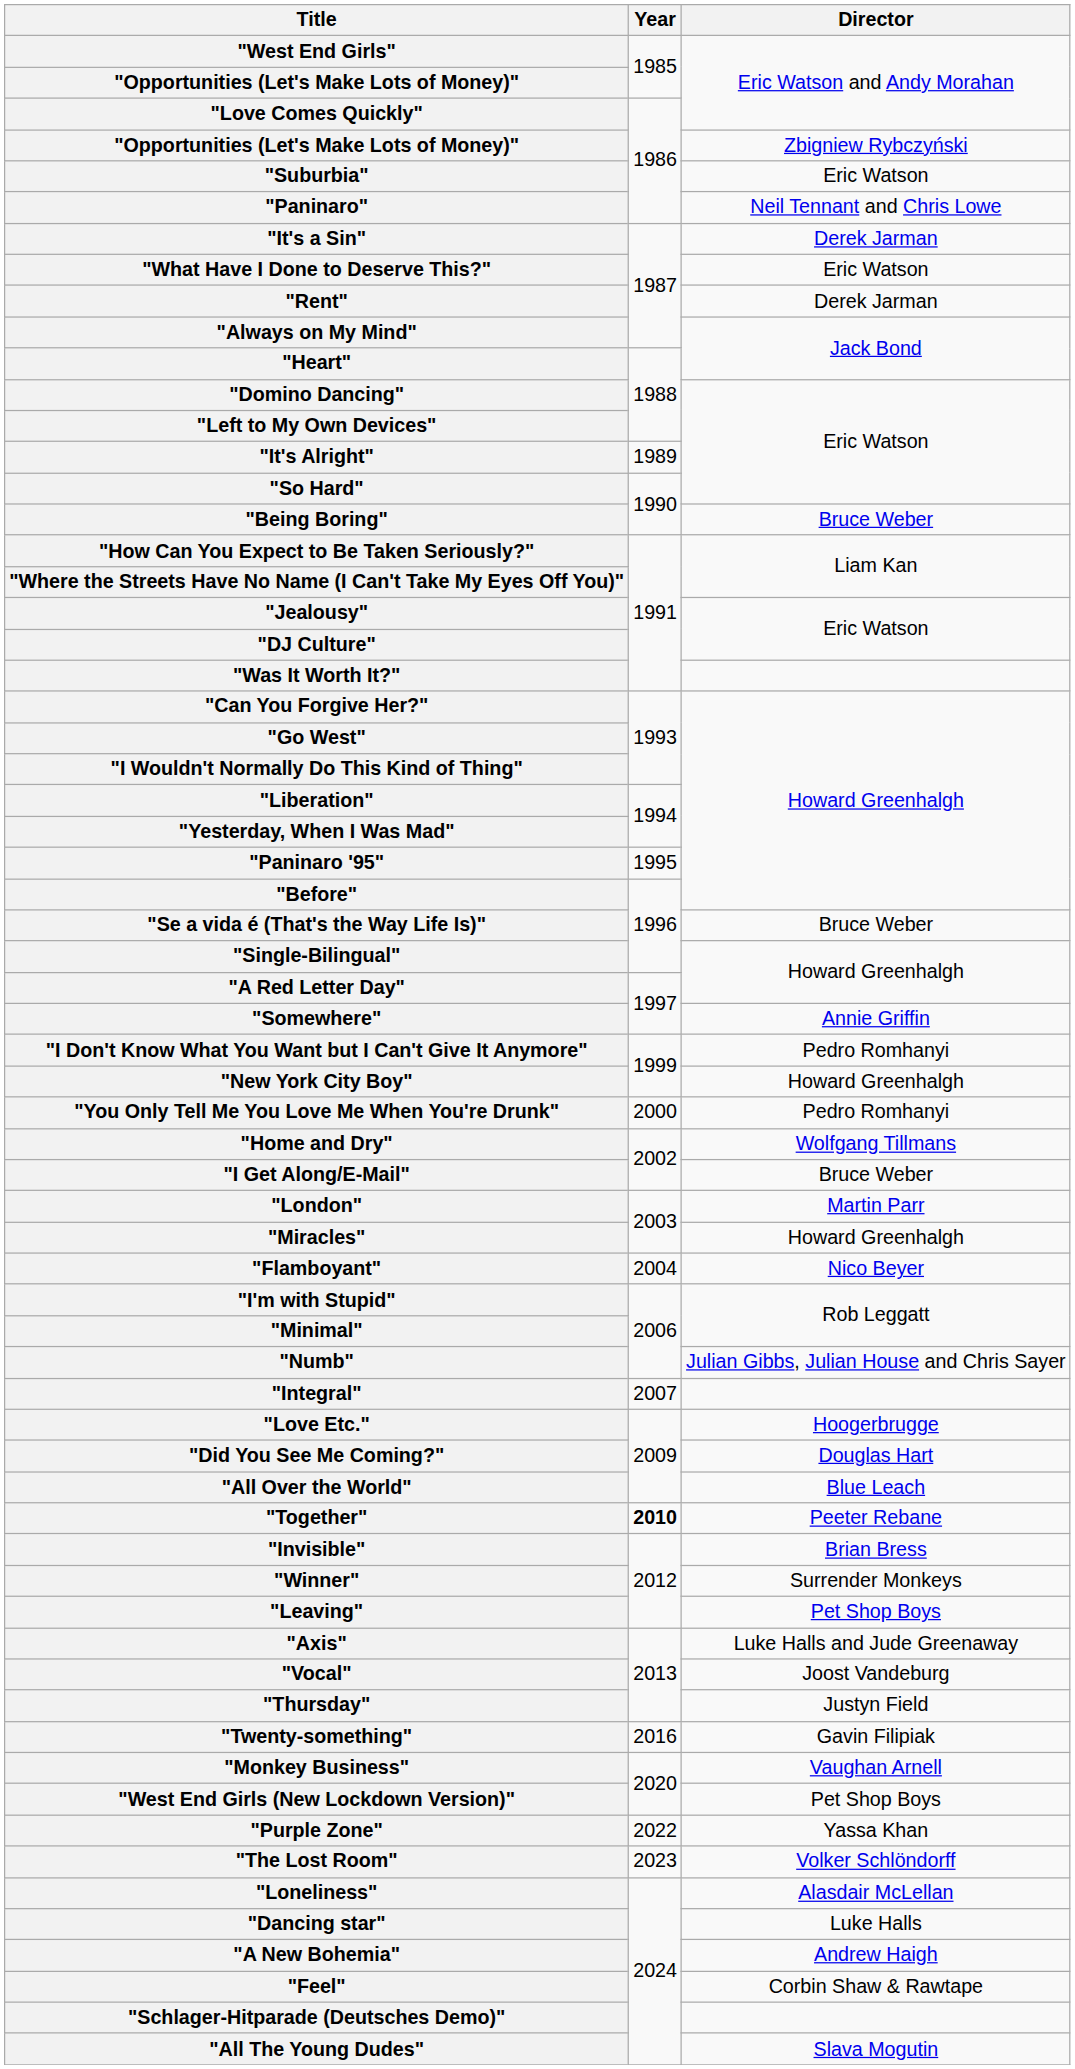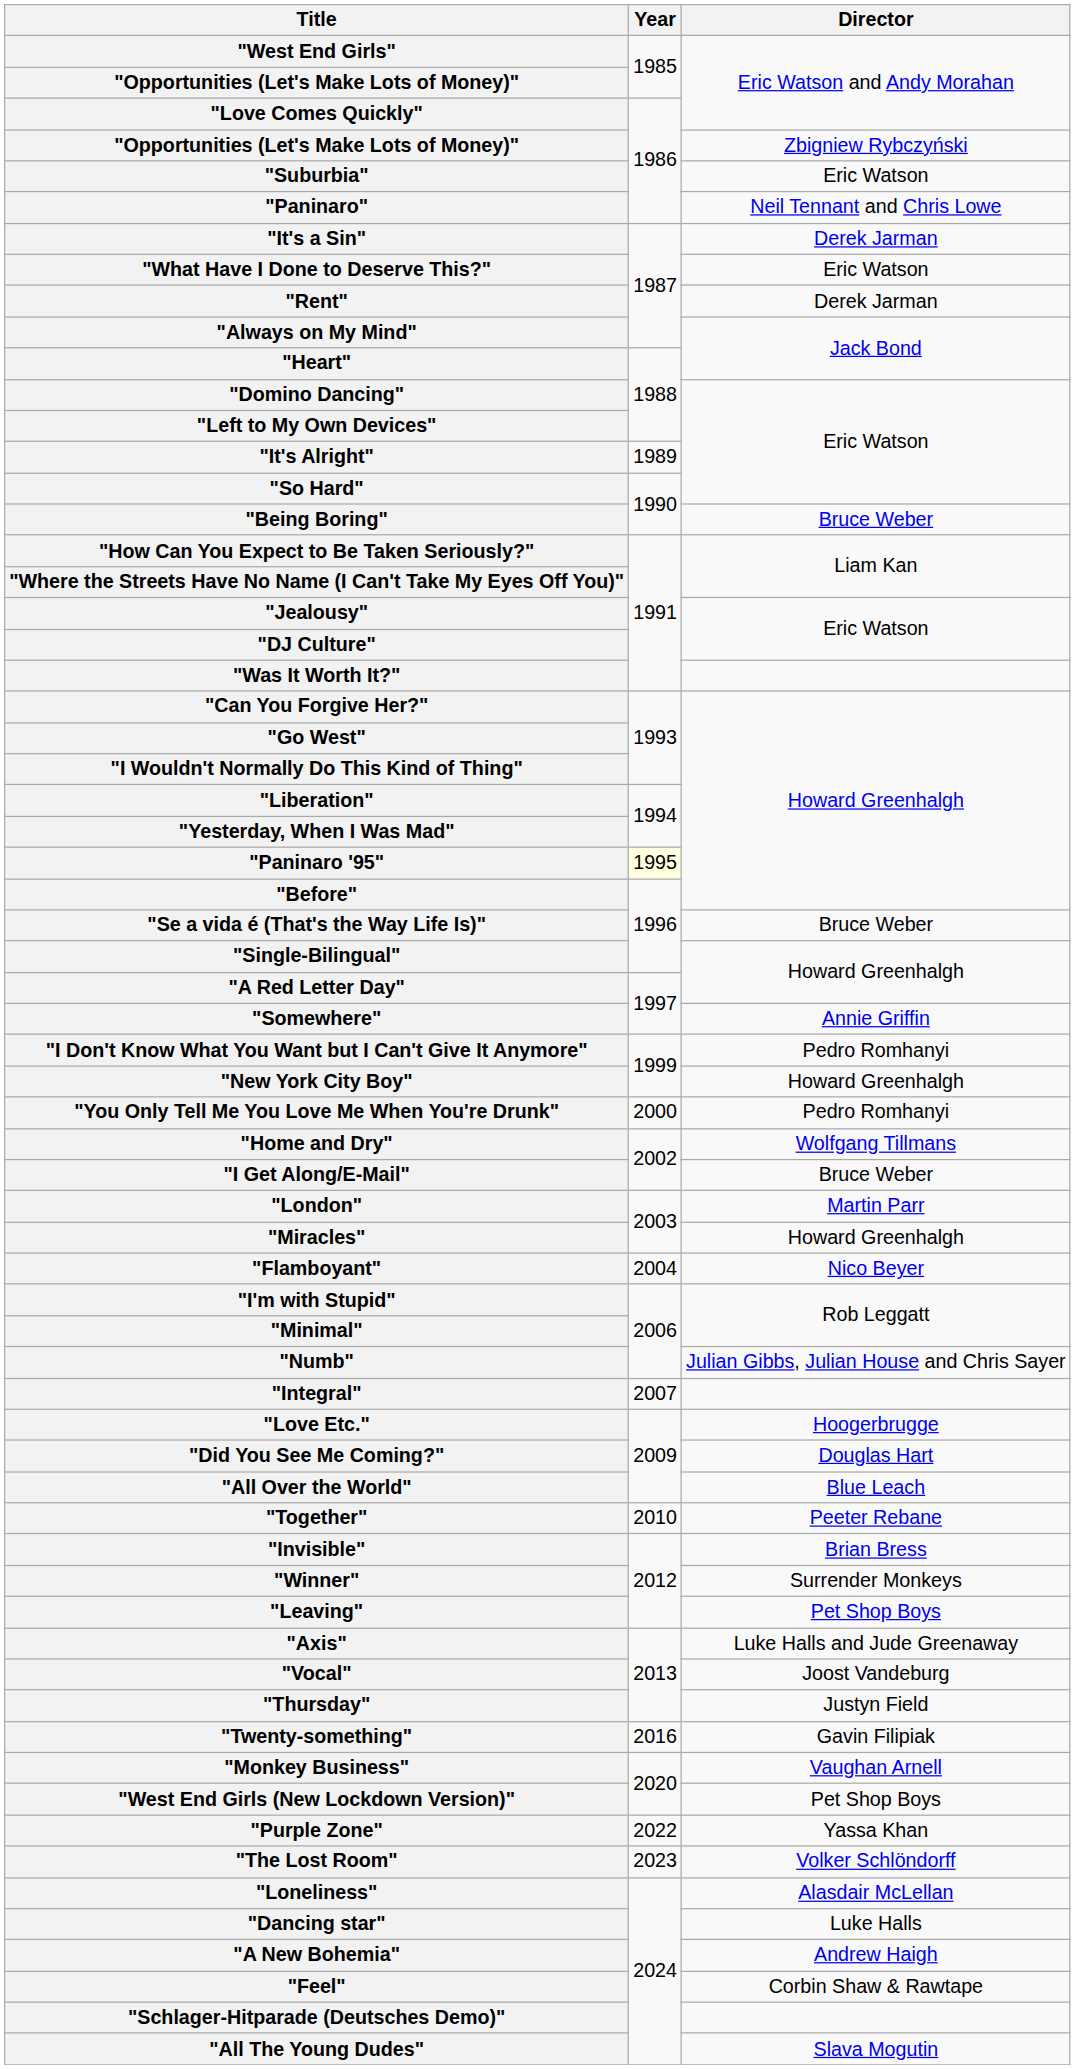(655, 862) no background -> (655, 862) lightyellow background
(655, 1518) bold -> (655, 1518) normal
